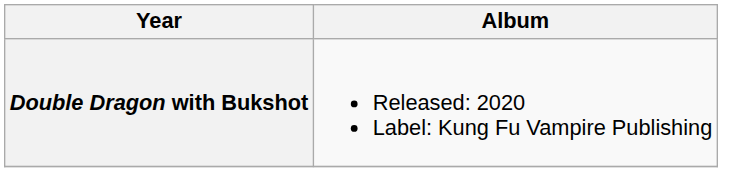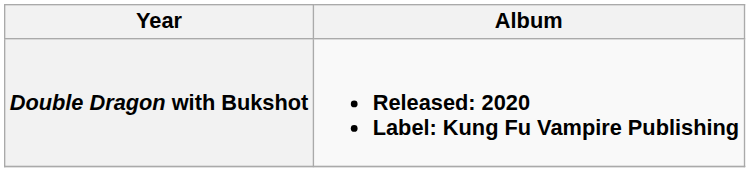(515, 115) normal -> (529, 115) bold
